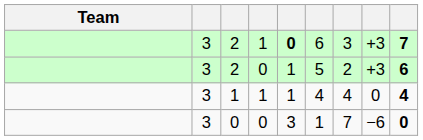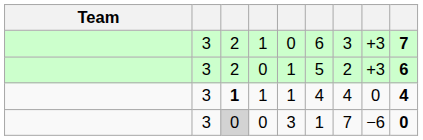(291, 43) bold -> (291, 43) normal
(235, 95) normal -> (235, 95) bold
(235, 122) no background -> (235, 122) lightgrey background
